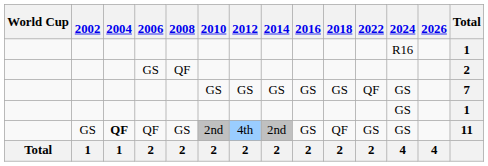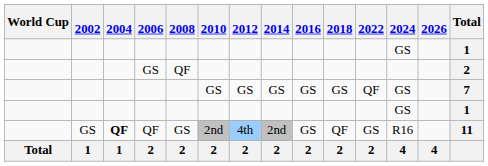(403, 49) R16 -> (403, 49) GS
(403, 130) GS -> (403, 130) R16
